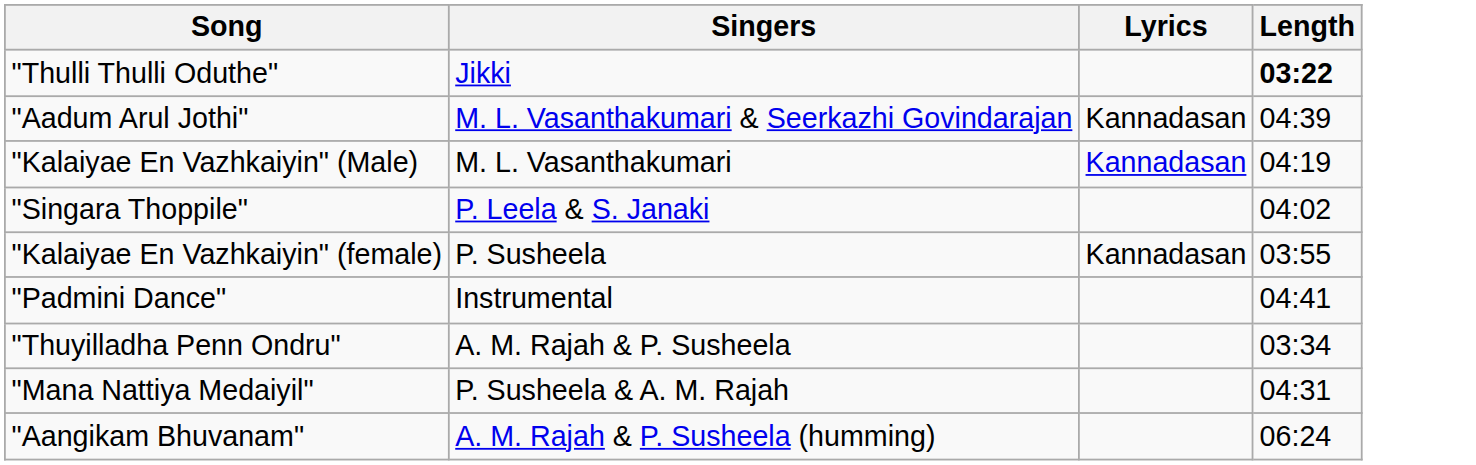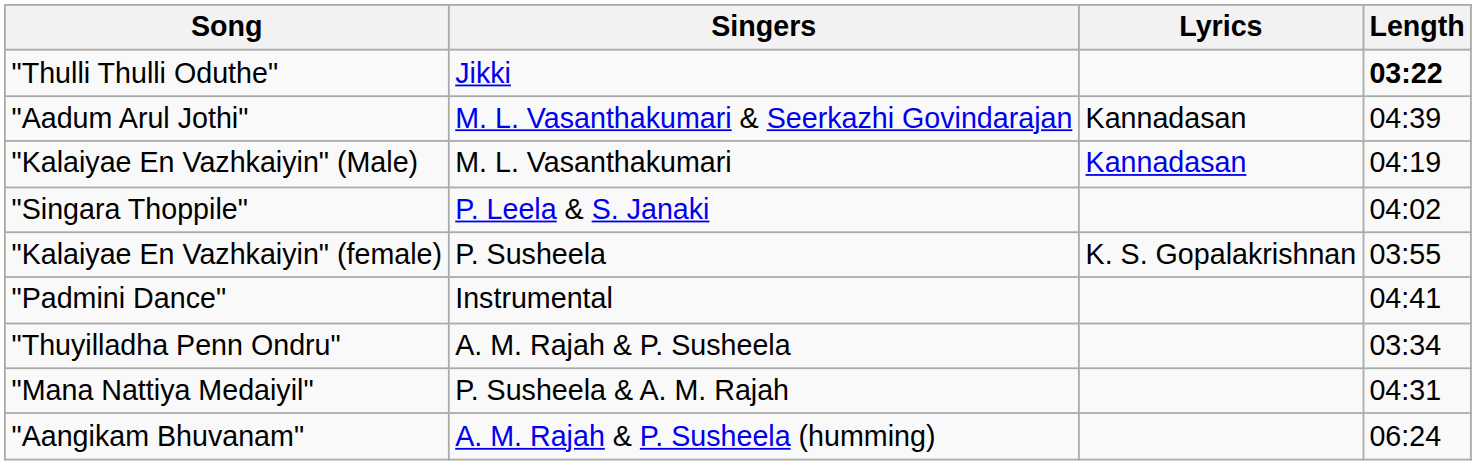(1166, 254) Kannadasan -> (1221, 254) K. S. Gopalakrishnan
